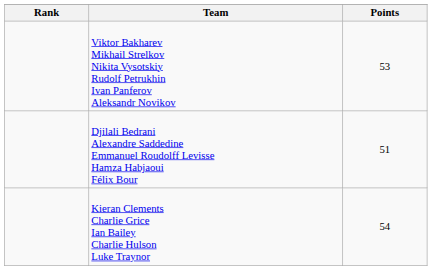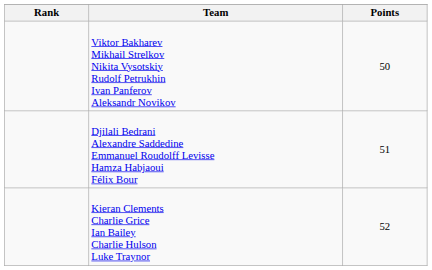(385, 66) 53 -> (385, 66) 50
(385, 226) 54 -> (385, 226) 52
